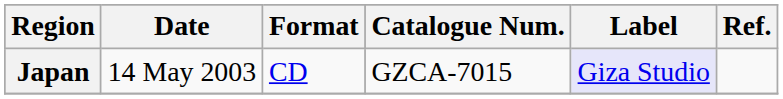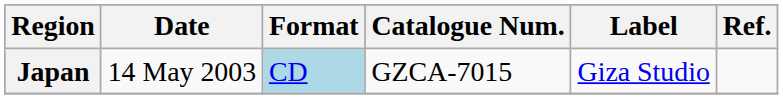(288, 70) no background -> (288, 70) lightblue background
(644, 70) lavender background -> (644, 70) no background
